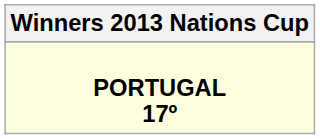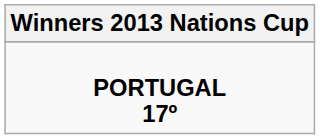(160, 100) lightyellow background -> (160, 100) no background
